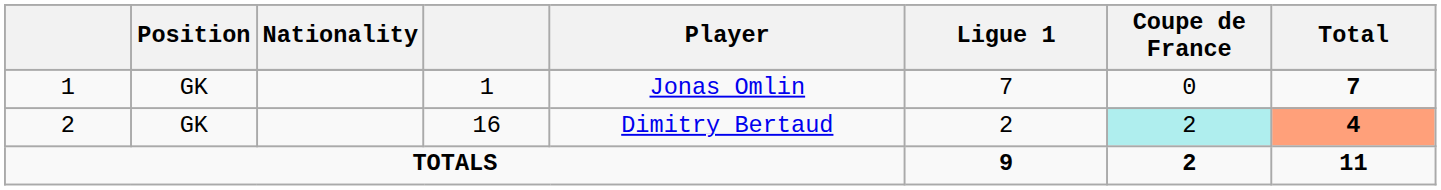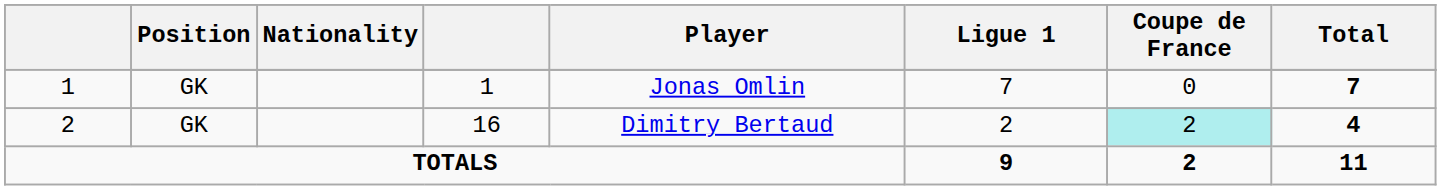(1353, 127) lightsalmon background -> (1353, 127) no background
